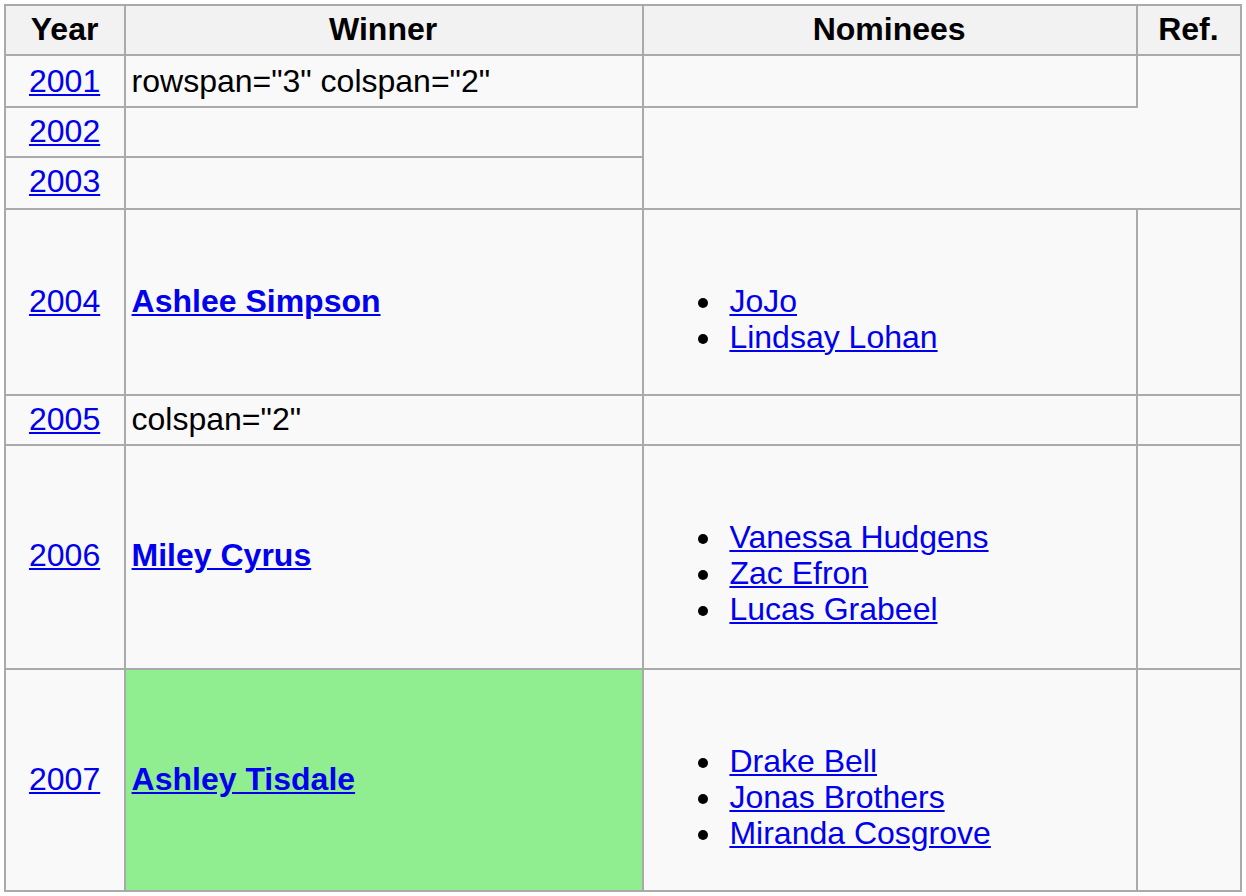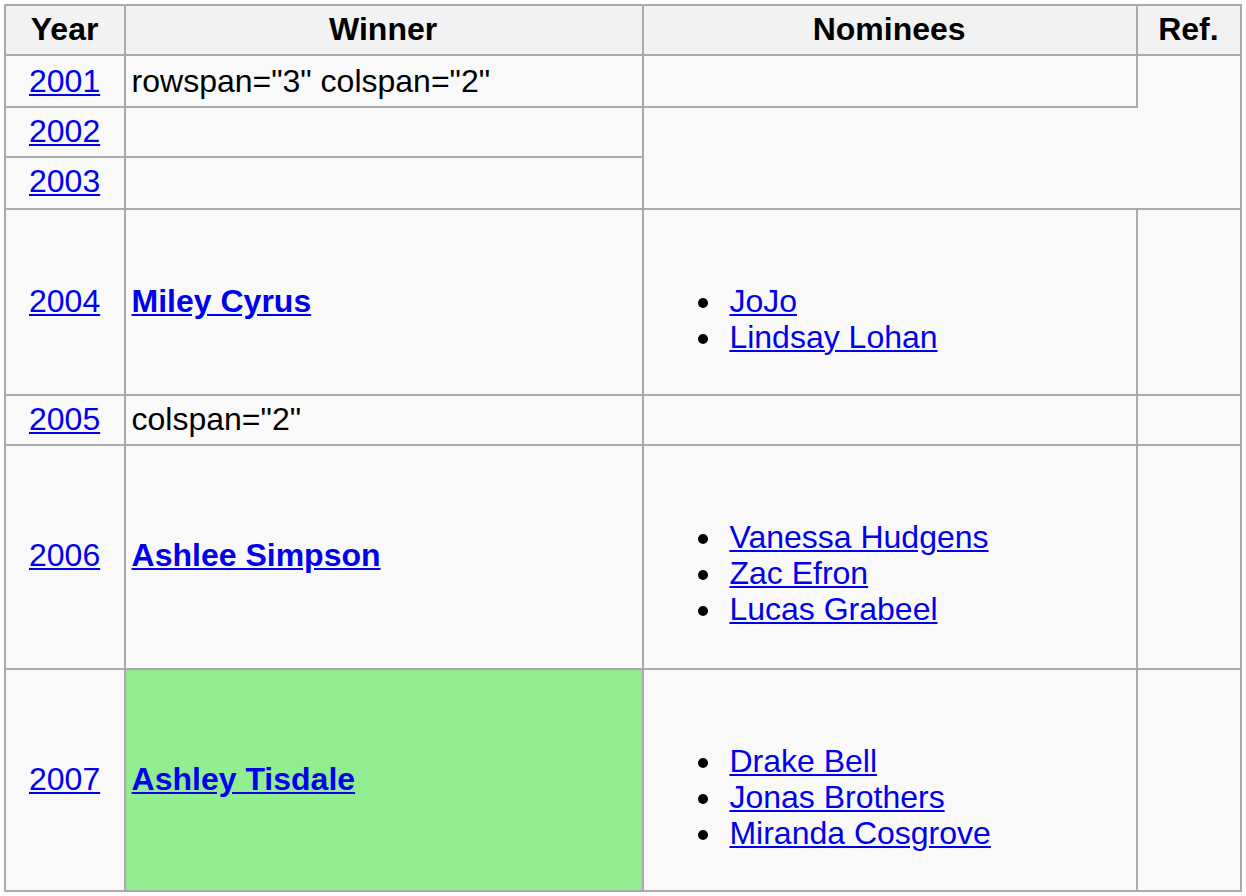(256, 300) Ashlee Simpson -> (221, 300) Miley Cyrus
(221, 556) Miley Cyrus -> (256, 556) Ashlee Simpson
